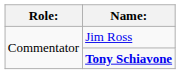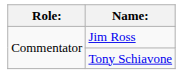(129, 58) bold -> (130, 58) normal
